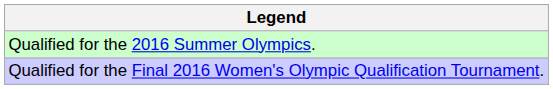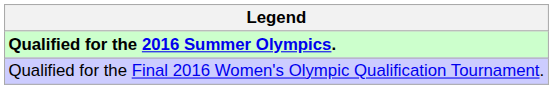(162, 44) normal -> (172, 44) bold
